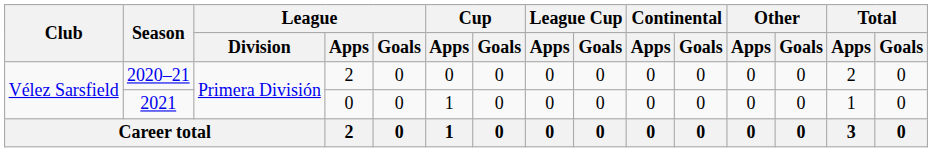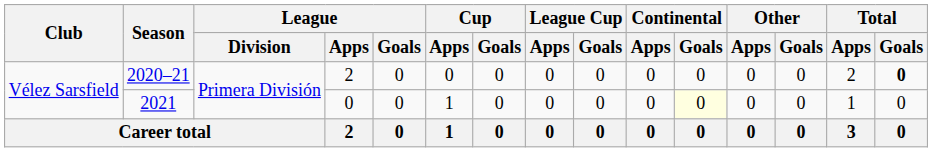(901, 75) normal -> (901, 75) bold
(701, 103) no background -> (701, 103) lightyellow background
